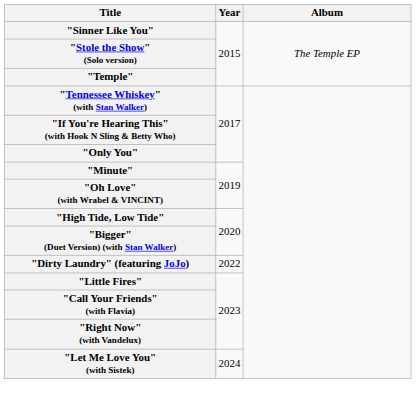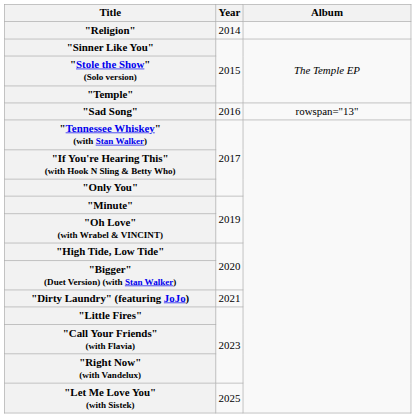+ row: (110, 30)
+ row: (110, 111)
(229, 264) 2022 -> (229, 298) 2021
(229, 363) 2024 -> (229, 398) 2025
